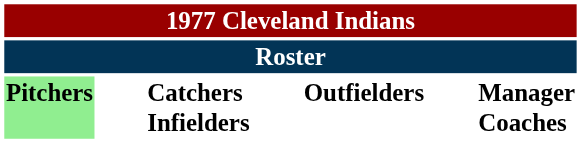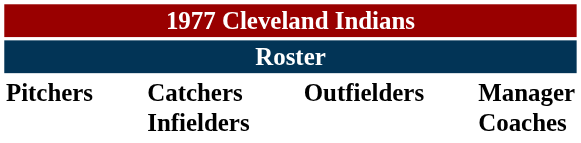(49, 92) lightgreen background -> (49, 92) no background
